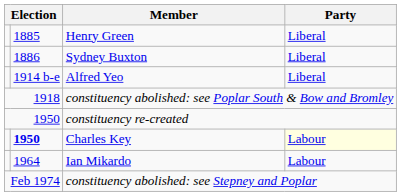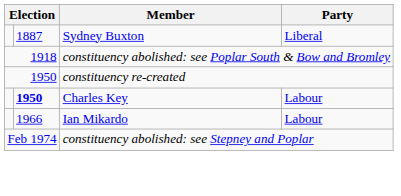- row: (100, 35)
(27, 56) 1886 -> (29, 35) 1887
- row: (95, 77)
(307, 139) lightyellow background -> (304, 98) no background
(27, 160) 1964 -> (29, 118) 1966
